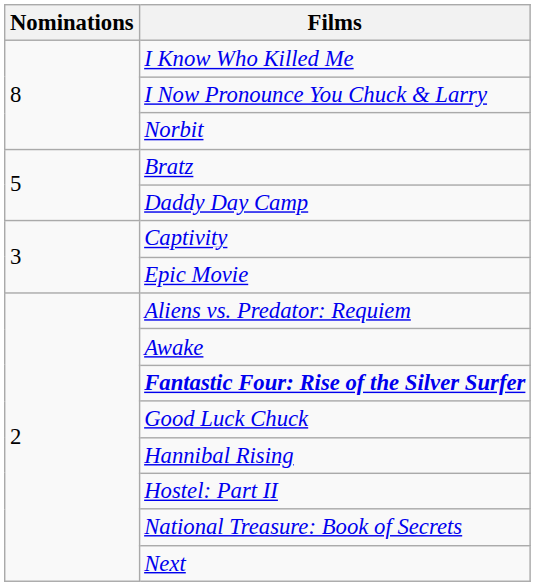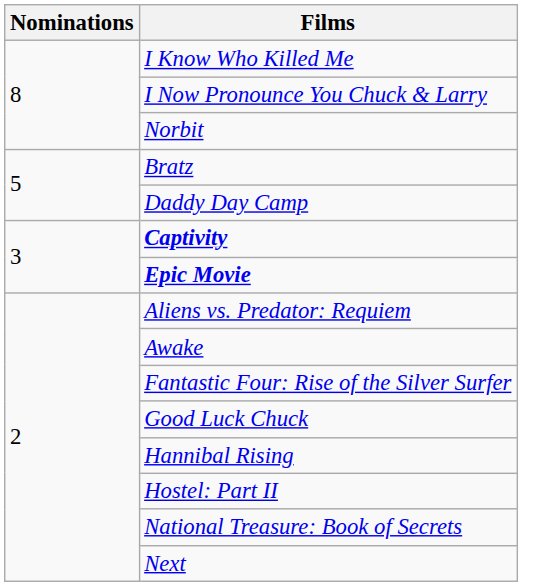(186, 238) normal -> (186, 238) bold
(196, 274) normal -> (197, 274) bold
(335, 382) bold -> (328, 382) normal
